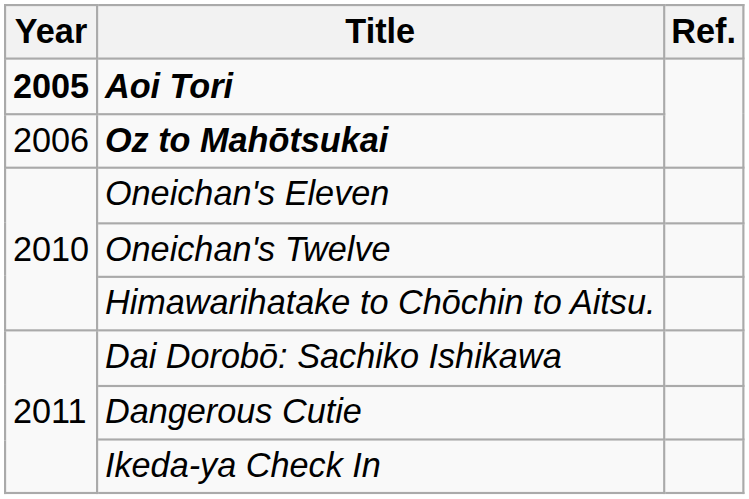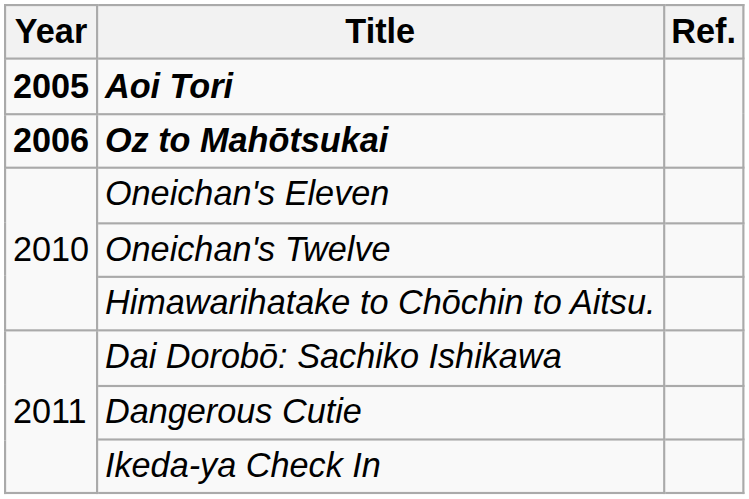(51, 140) normal -> (51, 140) bold
